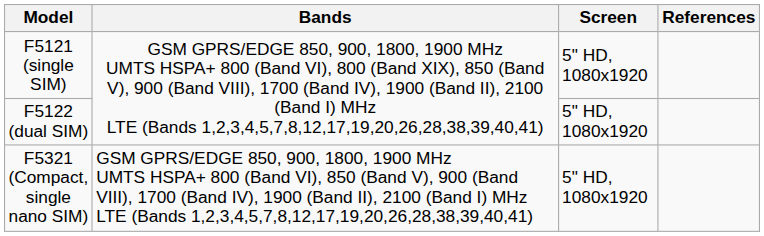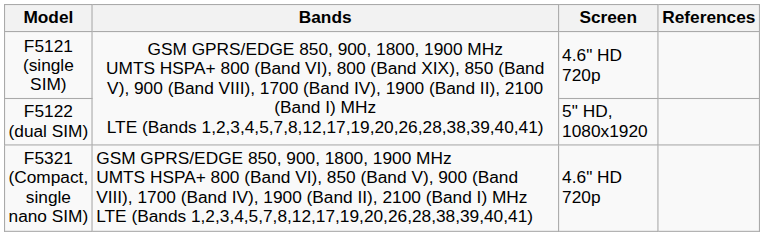(605, 65) 5" HD, 1080x1920 -> (592, 65) 4.6" HD 720p
(605, 187) 5" HD, 1080x1920 -> (592, 187) 4.6" HD 720p
